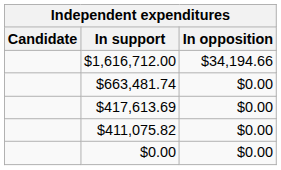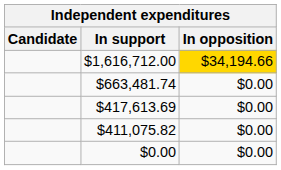(237, 61) no background -> (237, 61) gold background
